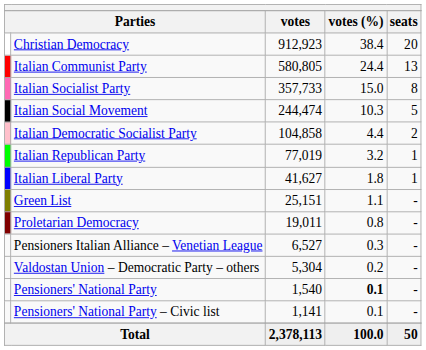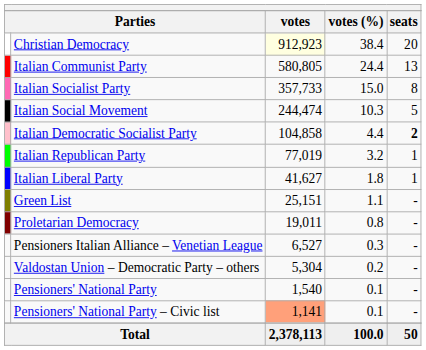(300, 44) no background -> (300, 44) lightyellow background
(414, 133) normal -> (414, 133) bold
(375, 289) bold -> (375, 289) normal
(307, 312) no background -> (307, 312) lightsalmon background
